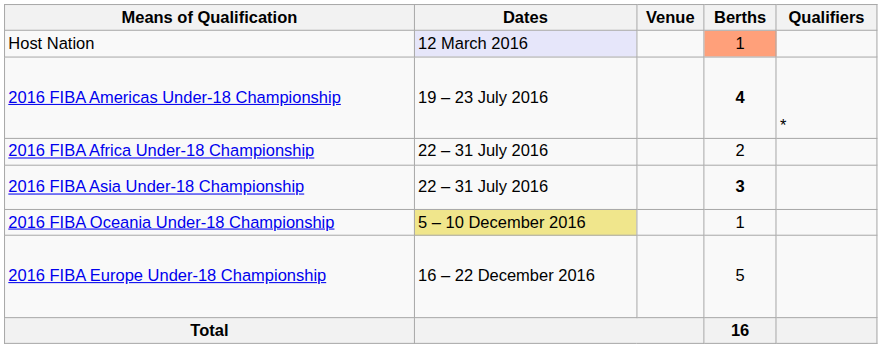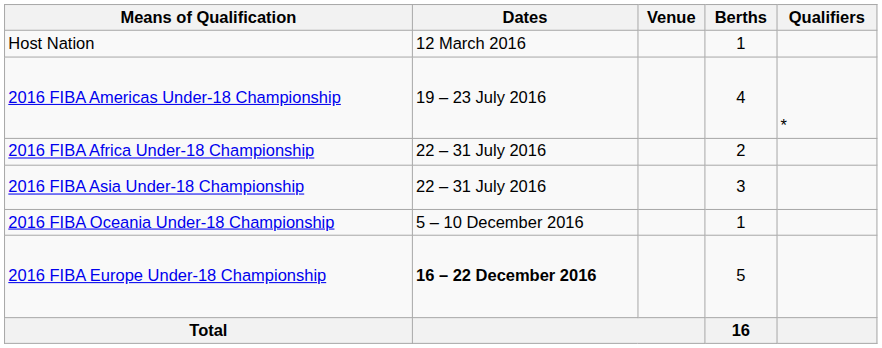(473, 43) lavender background -> (471, 43) no background
(740, 43) lightsalmon background -> (741, 43) no background
(740, 97) bold -> (741, 97) normal
(740, 187) bold -> (741, 187) normal
(502, 222) khaki background -> (500, 222) no background
(506, 276) normal -> (506, 276) bold
